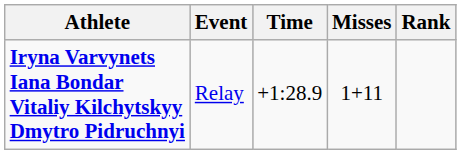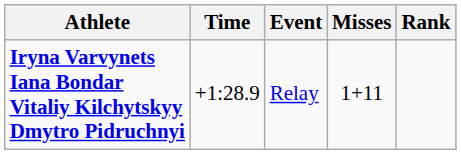columns swapped: (221, 22) <-> (290, 22)
